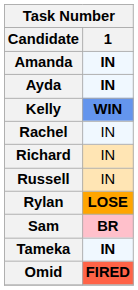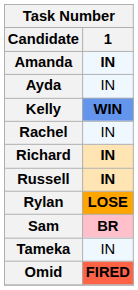(108, 86) bold -> (108, 86) normal
(108, 156) normal -> (108, 156) bold
(108, 179) normal -> (108, 179) bold
(108, 249) bold -> (108, 249) normal
